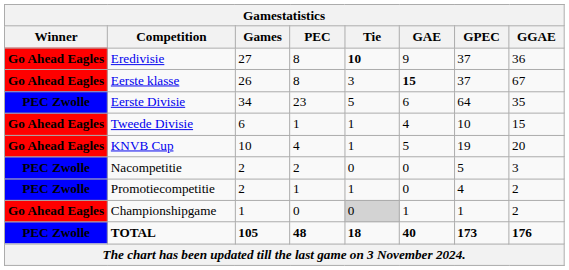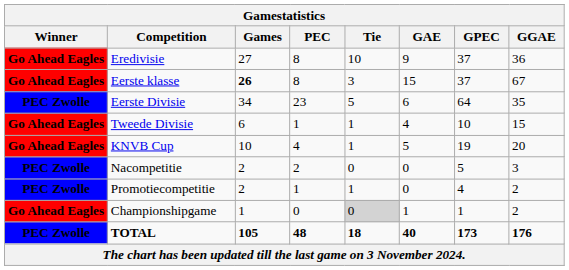(354, 58) bold -> (354, 58) normal
(245, 80) normal -> (245, 80) bold
(409, 80) bold -> (409, 80) normal
